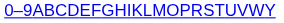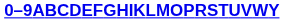(140, 10) normal -> (142, 10) bold
